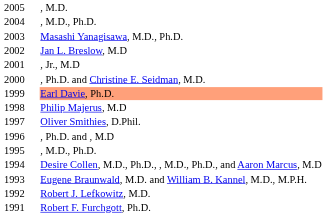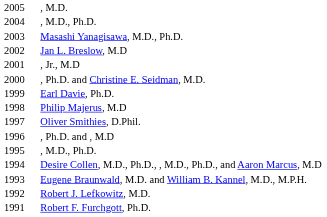(77, 93) lightsalmon background -> (77, 93) no background
